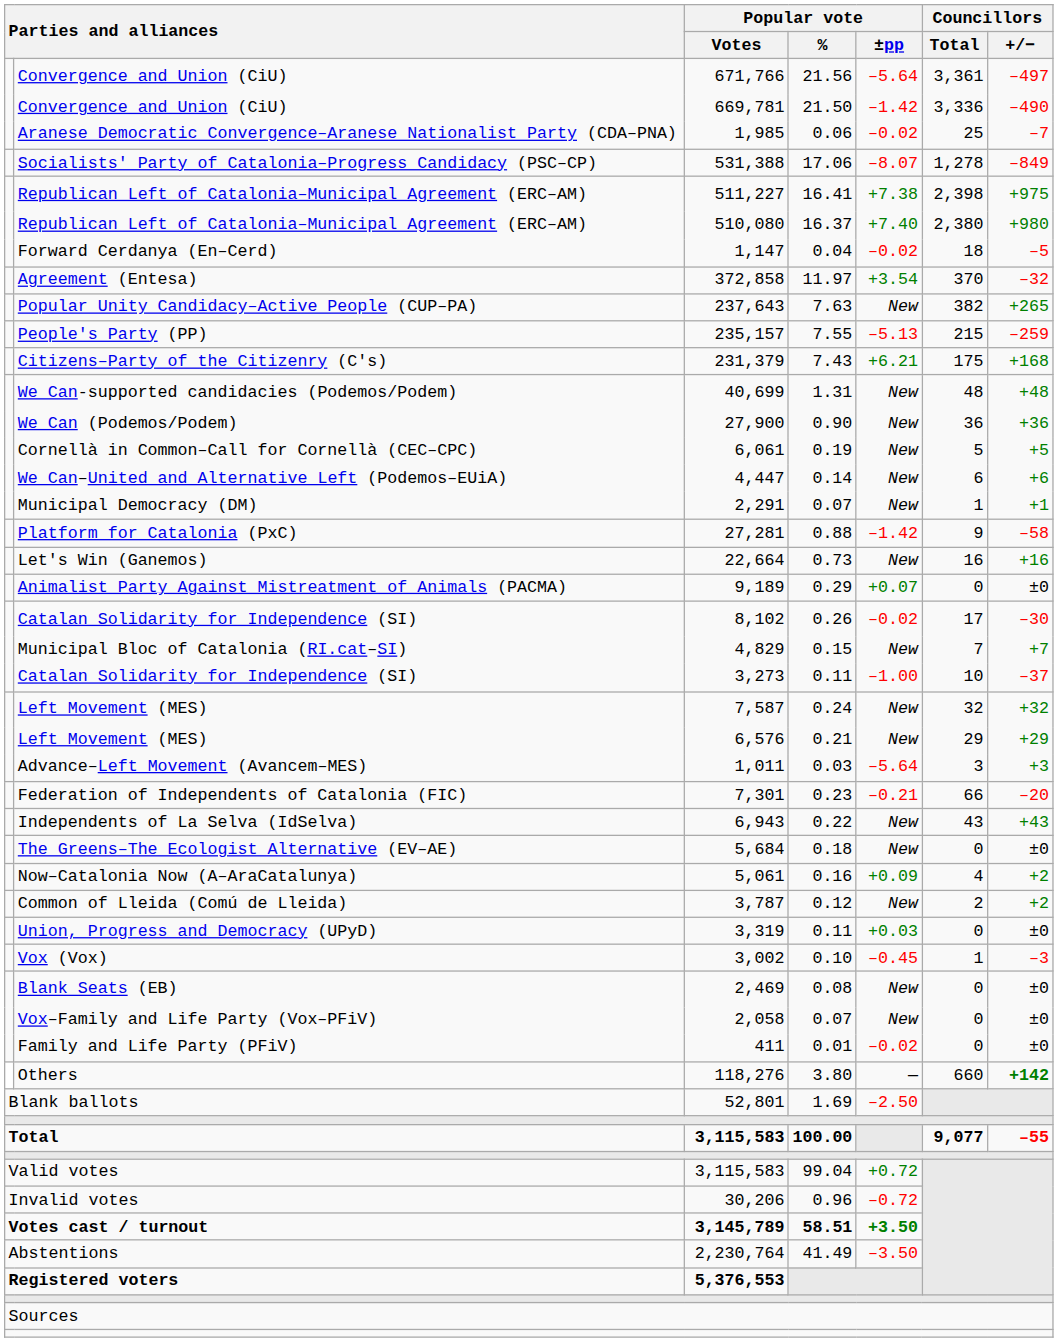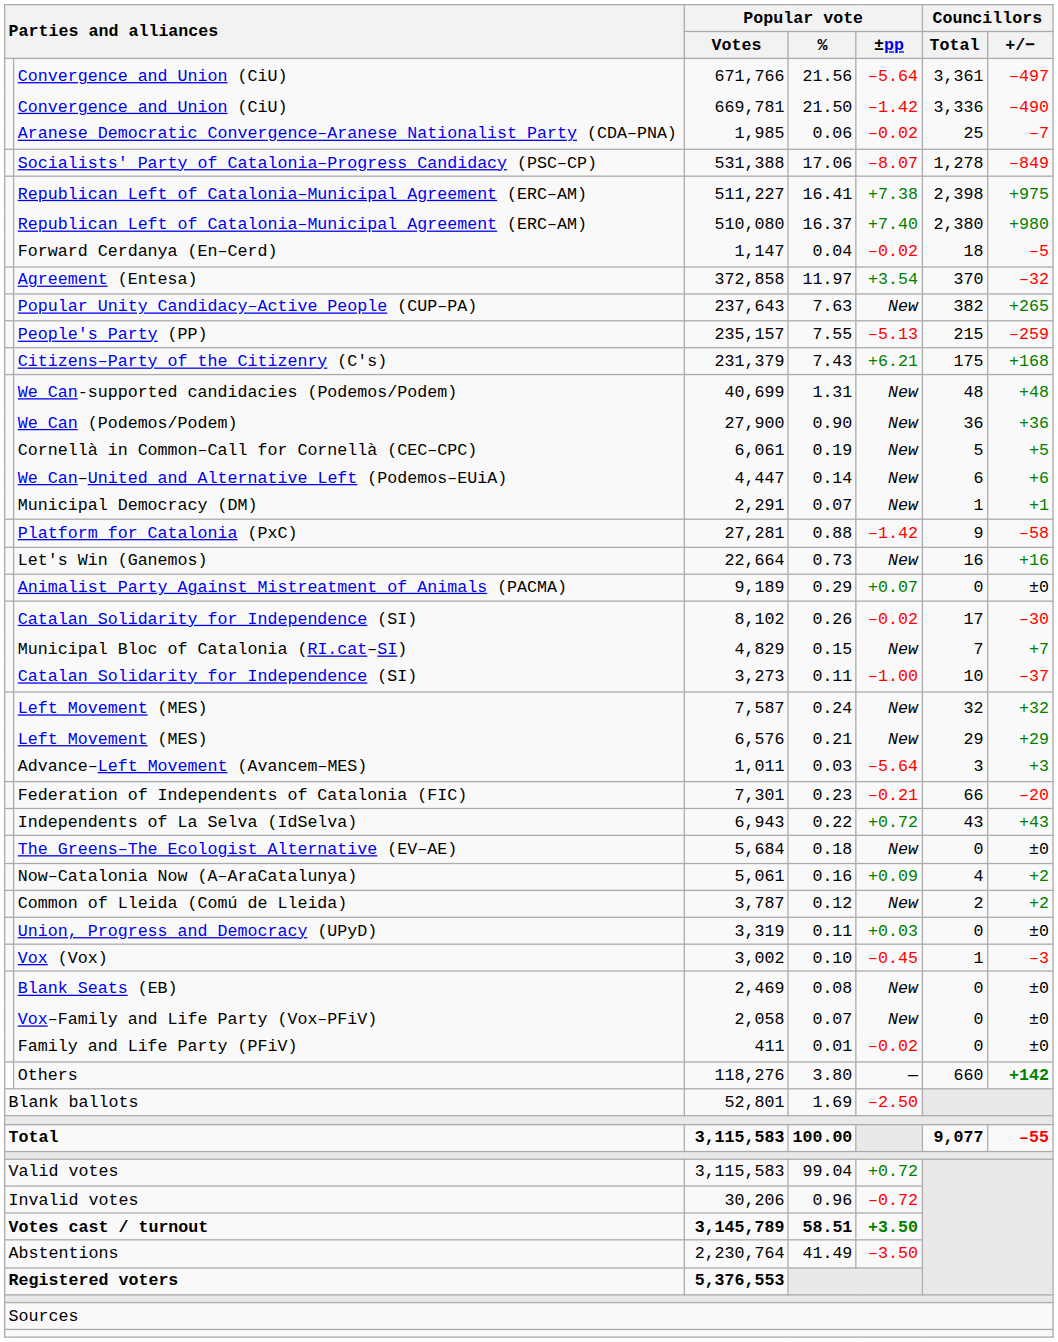(903, 822) New -> (893, 822) +0.72
